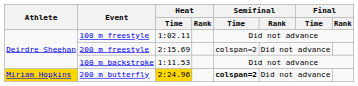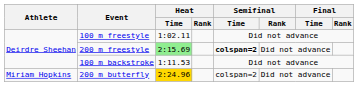(174, 49) no background -> (174, 49) lightgreen background
(236, 49) normal -> (236, 49) bold
(39, 75) gold background -> (39, 75) no background
(236, 75) bold -> (236, 75) normal
